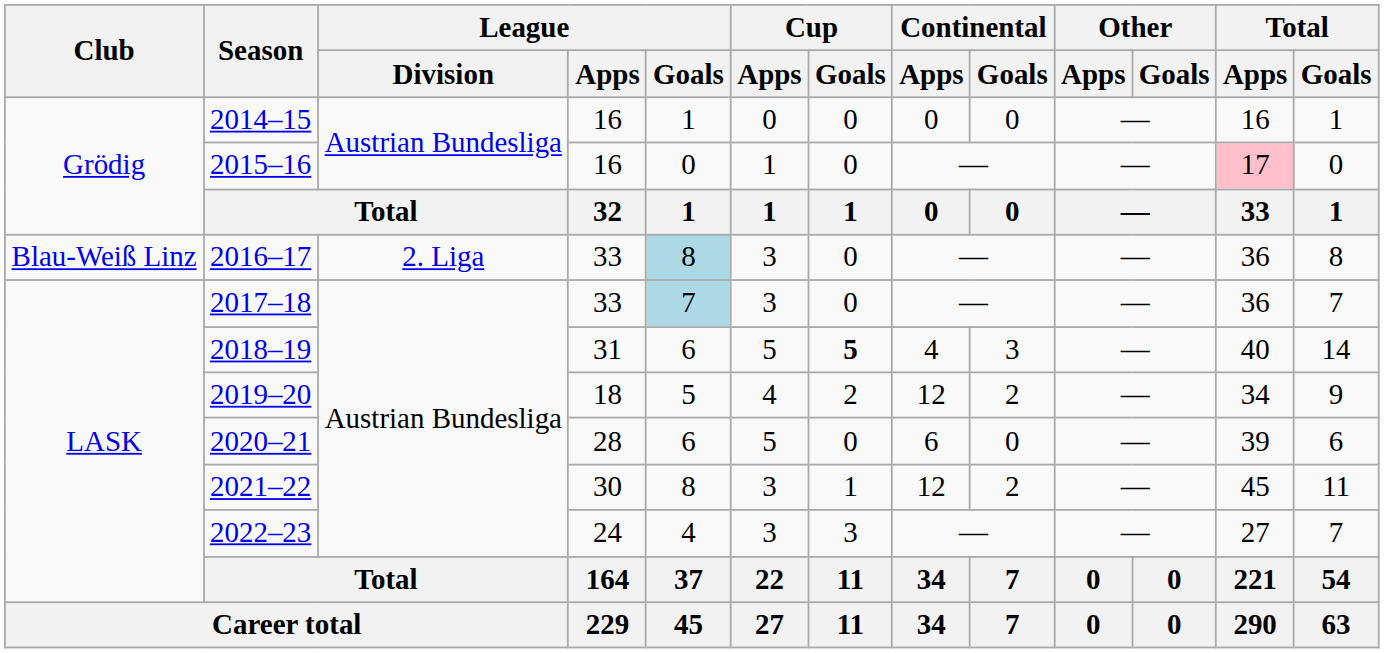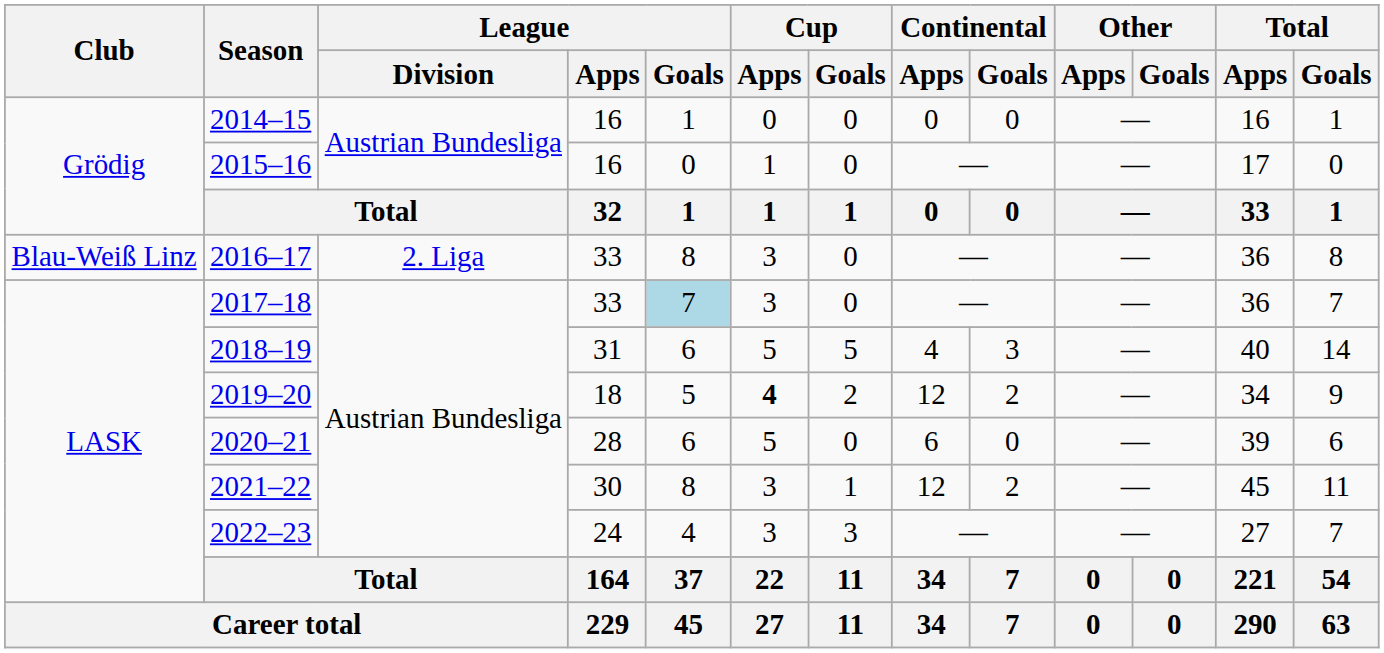(1255, 165) pink background -> (1255, 165) no background
(688, 257) lightblue background -> (688, 257) no background
(850, 348) bold -> (850, 348) normal
(769, 394) normal -> (769, 394) bold
